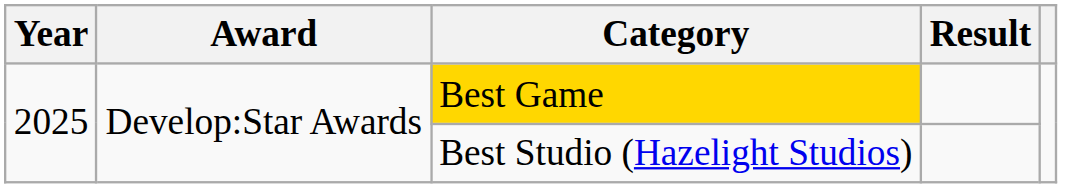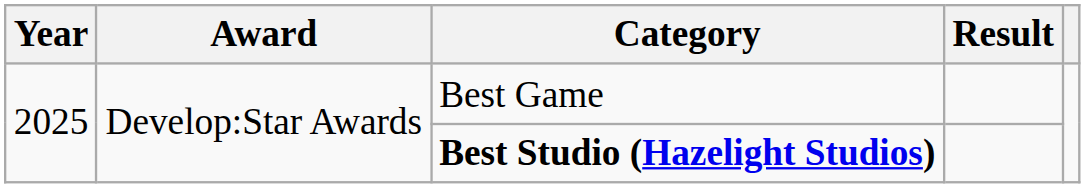(522, 93) gold background -> (522, 93) no background
(676, 152) normal -> (687, 152) bold
